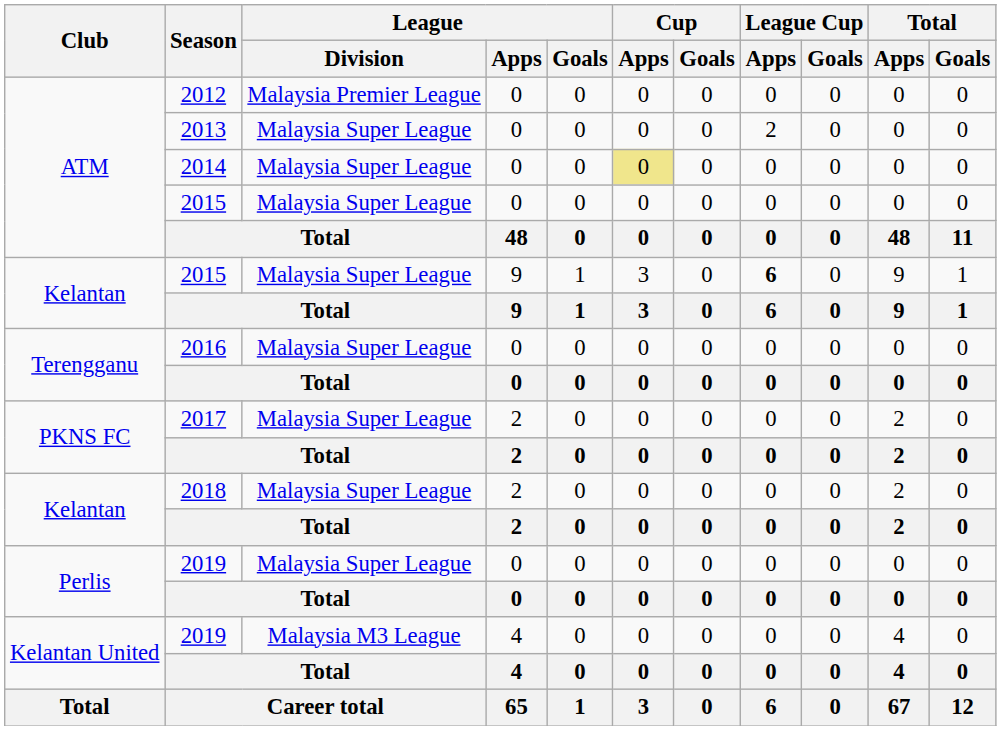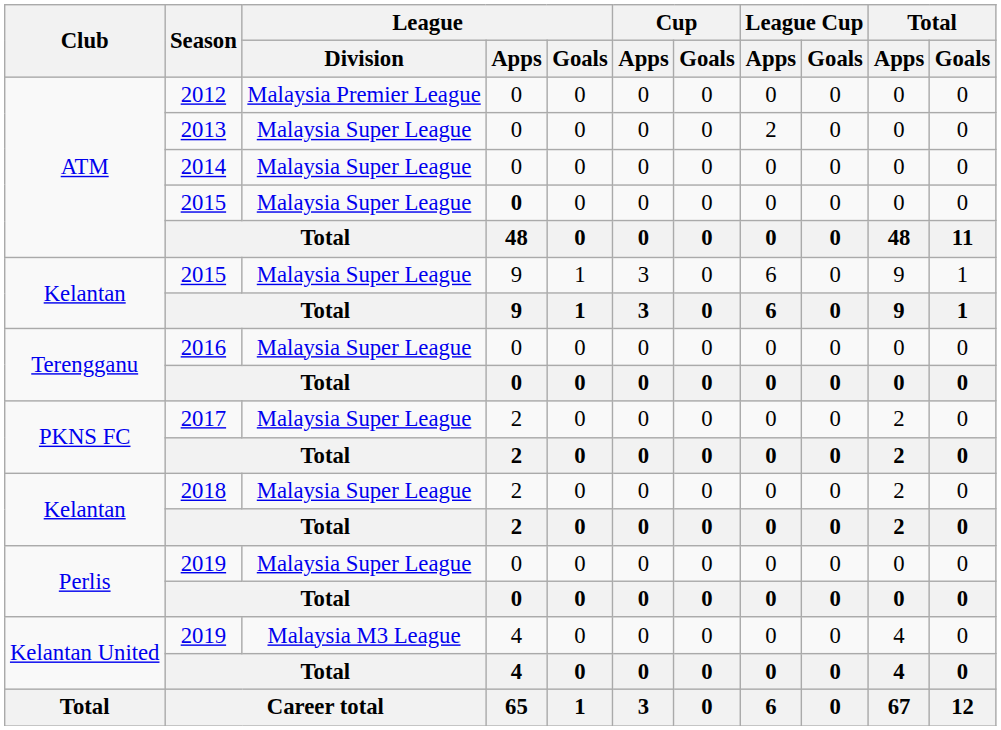(643, 166) khaki background -> (643, 166) no background
(516, 202) normal -> (516, 202) bold
(771, 274) bold -> (771, 274) normal
